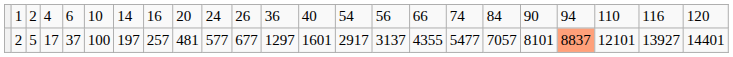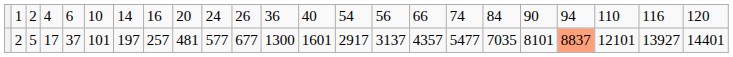(99, 40) 100 -> (99, 40) 101
(280, 40) 1297 -> (280, 40) 1300
(428, 40) 4355 -> (428, 40) 4357
(502, 40) 7057 -> (502, 40) 7035
